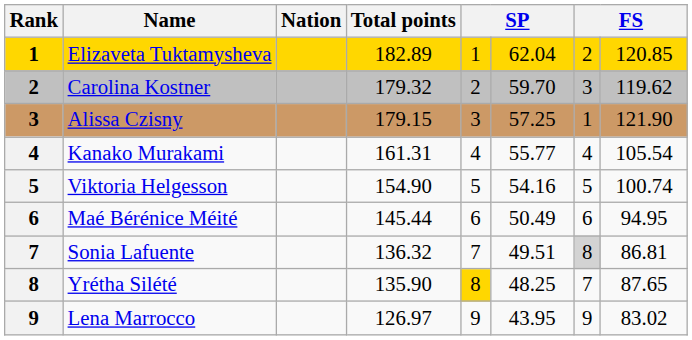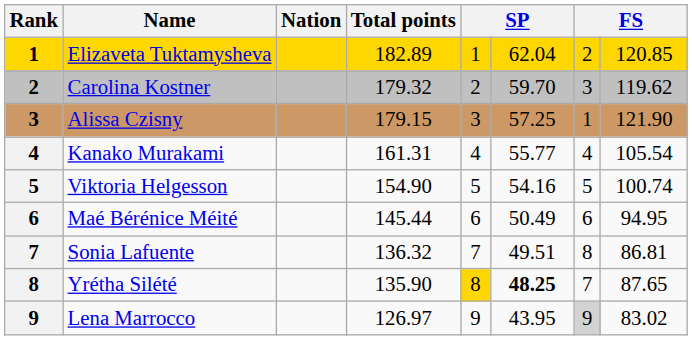(587, 251) lightgrey background -> (587, 251) no background
(532, 284) normal -> (532, 284) bold
(587, 317) no background -> (587, 317) lightgrey background
